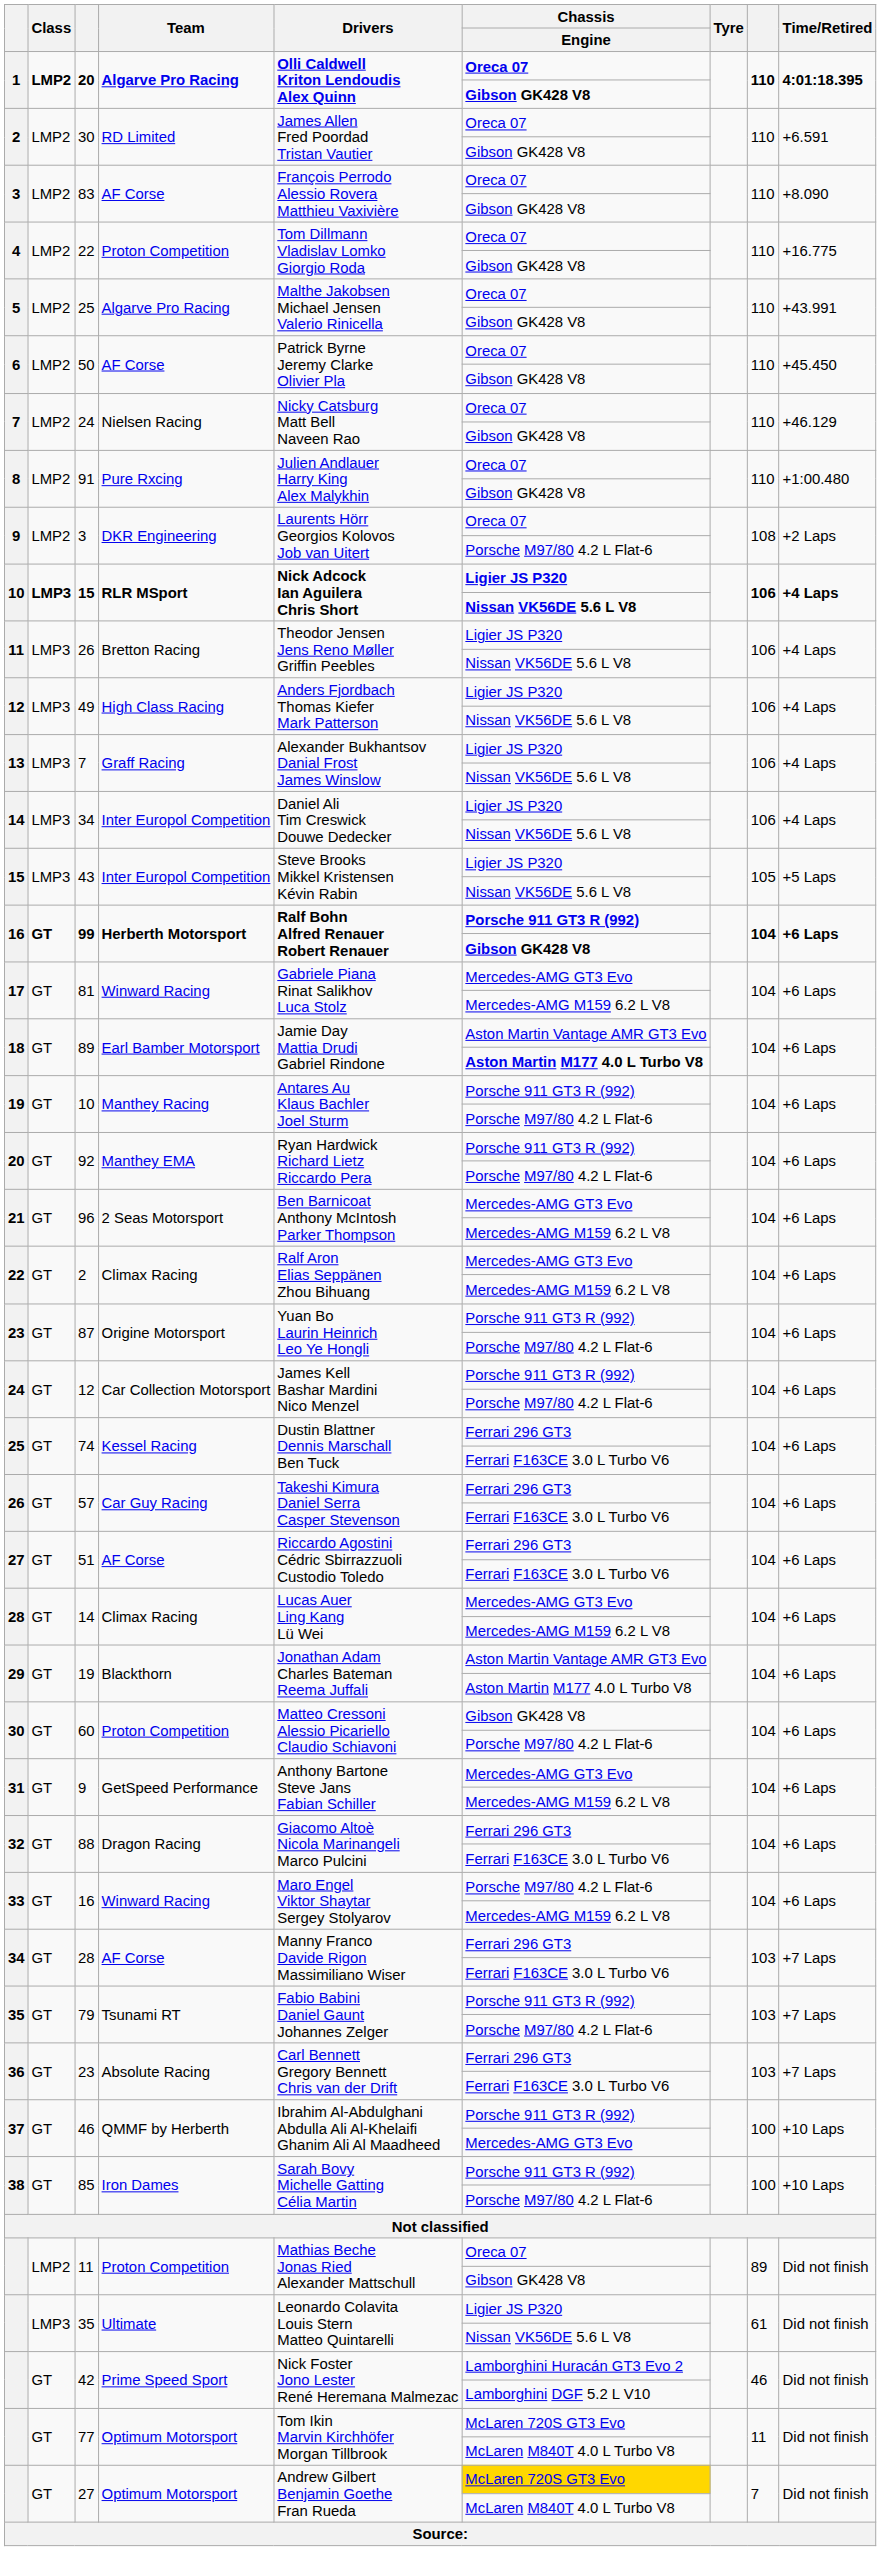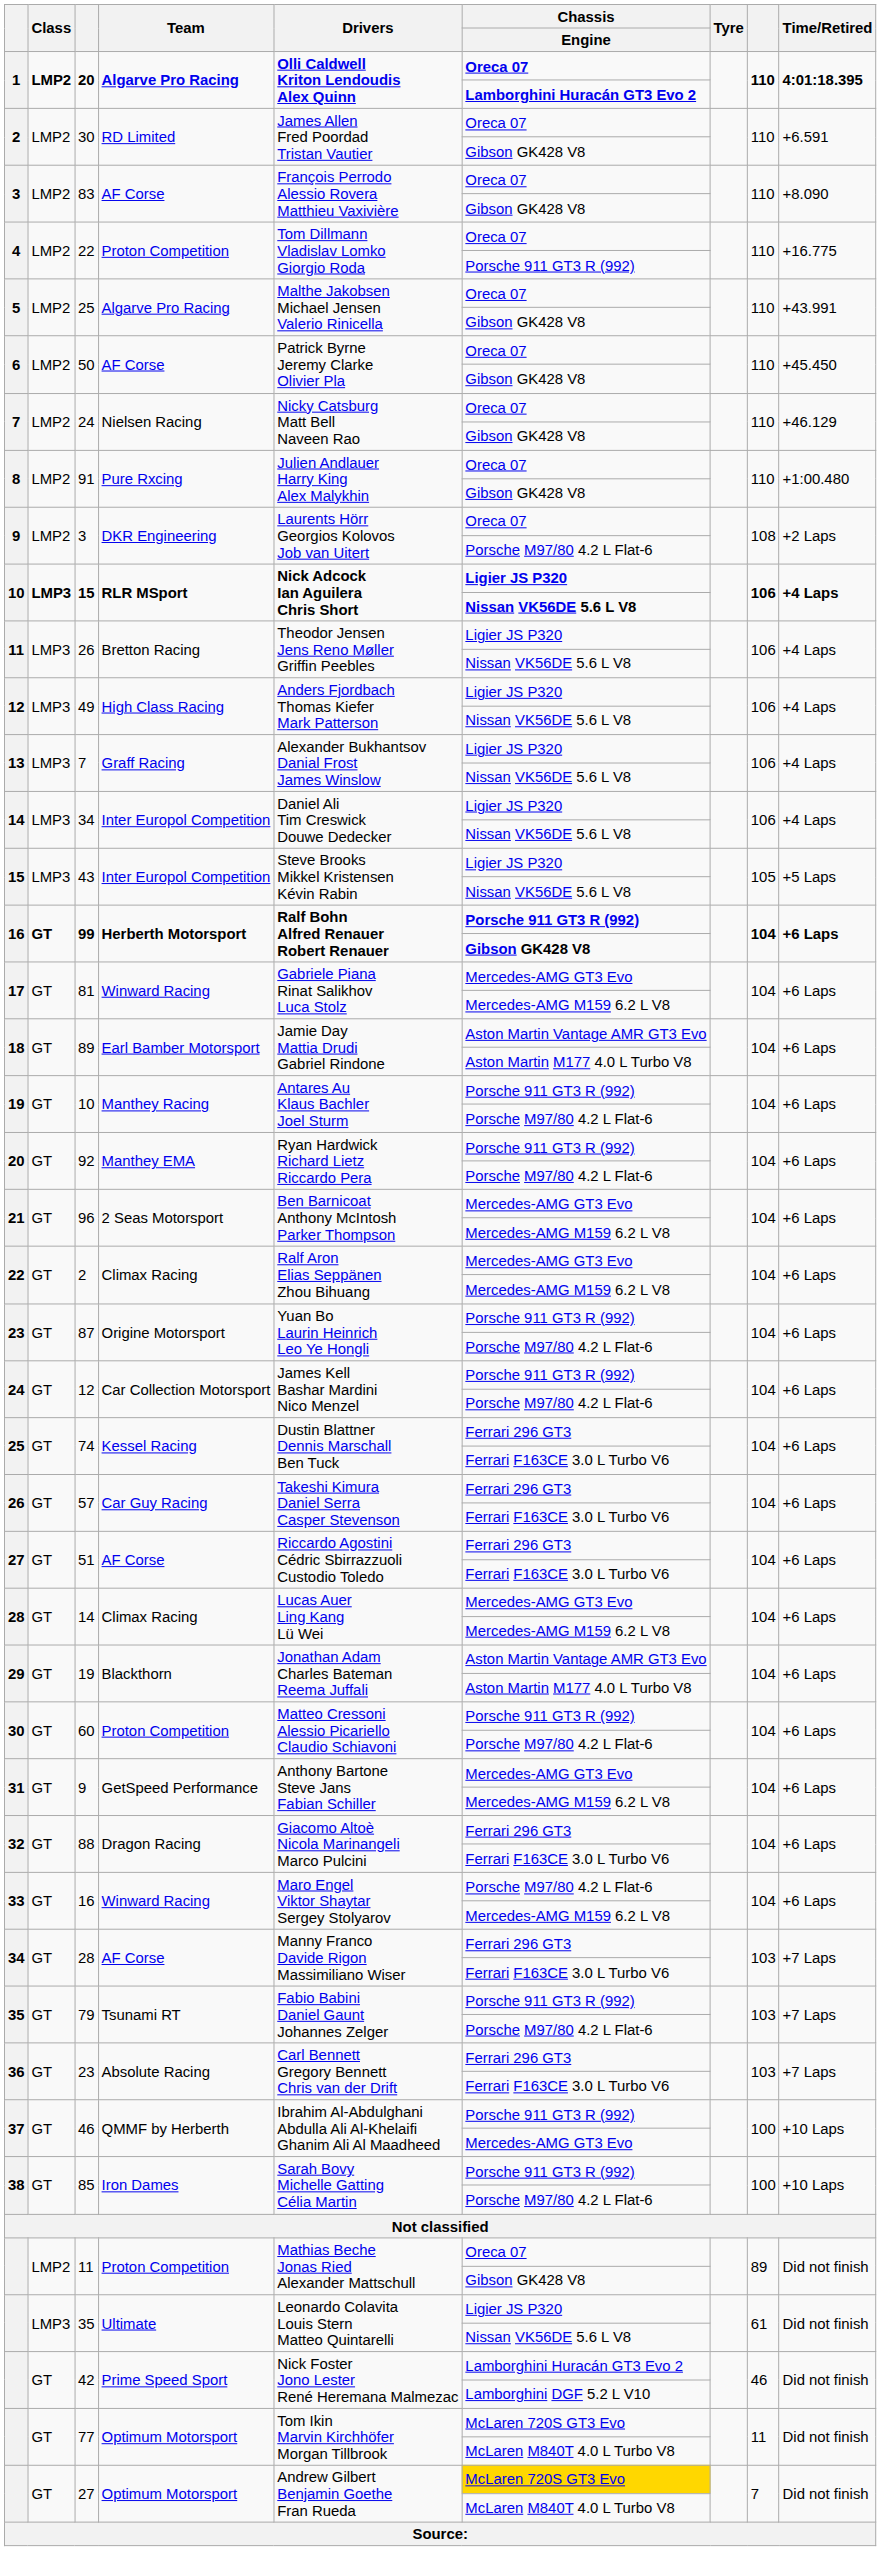(528, 95) Gibson GK428 V8 -> (581, 95) Lamborghini Huracán GT3 Evo 2
(525, 265) Gibson GK428 V8 -> (550, 265) Porsche 911 GT3 R (992)
(584, 1062) bold -> (578, 1062) normal
(525, 1716) Gibson GK428 V8 -> (550, 1716) Porsche 911 GT3 R (992)
